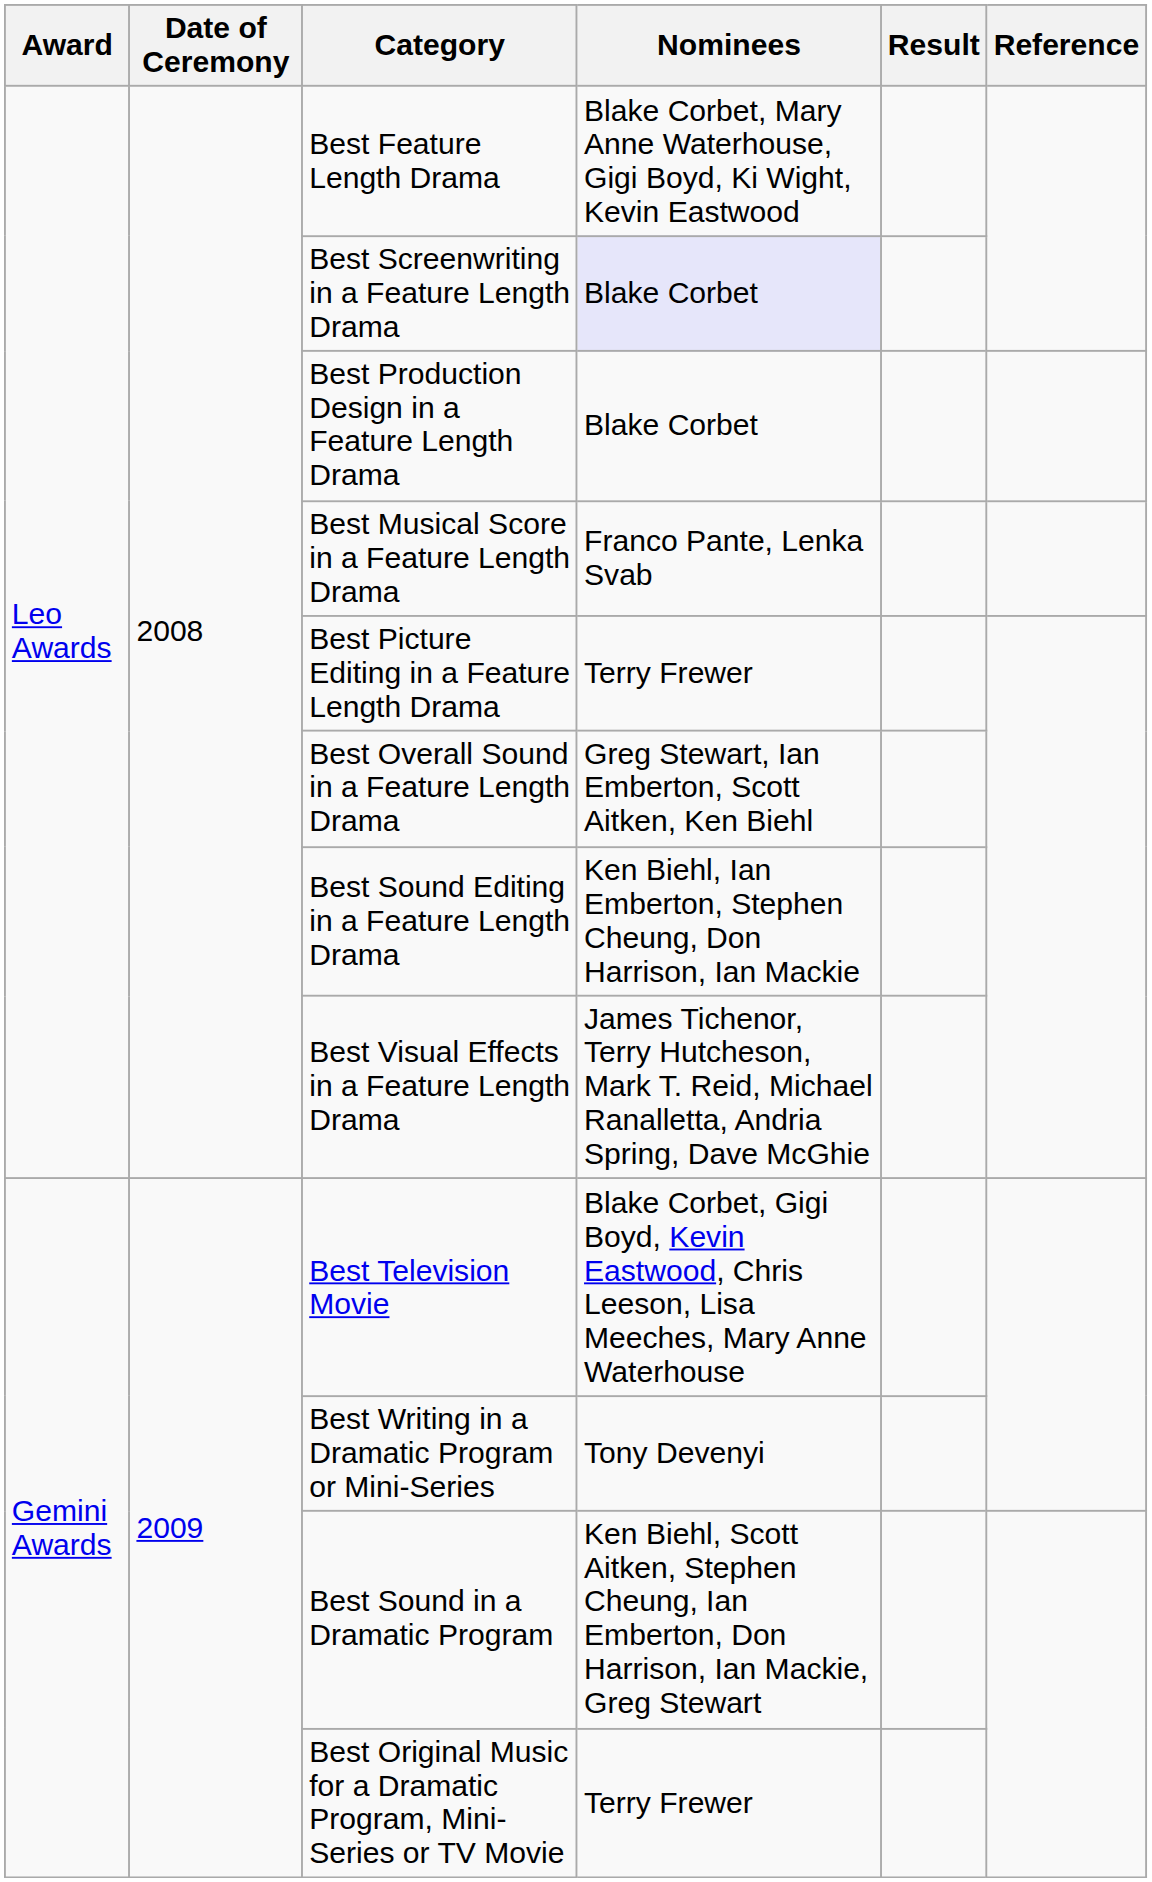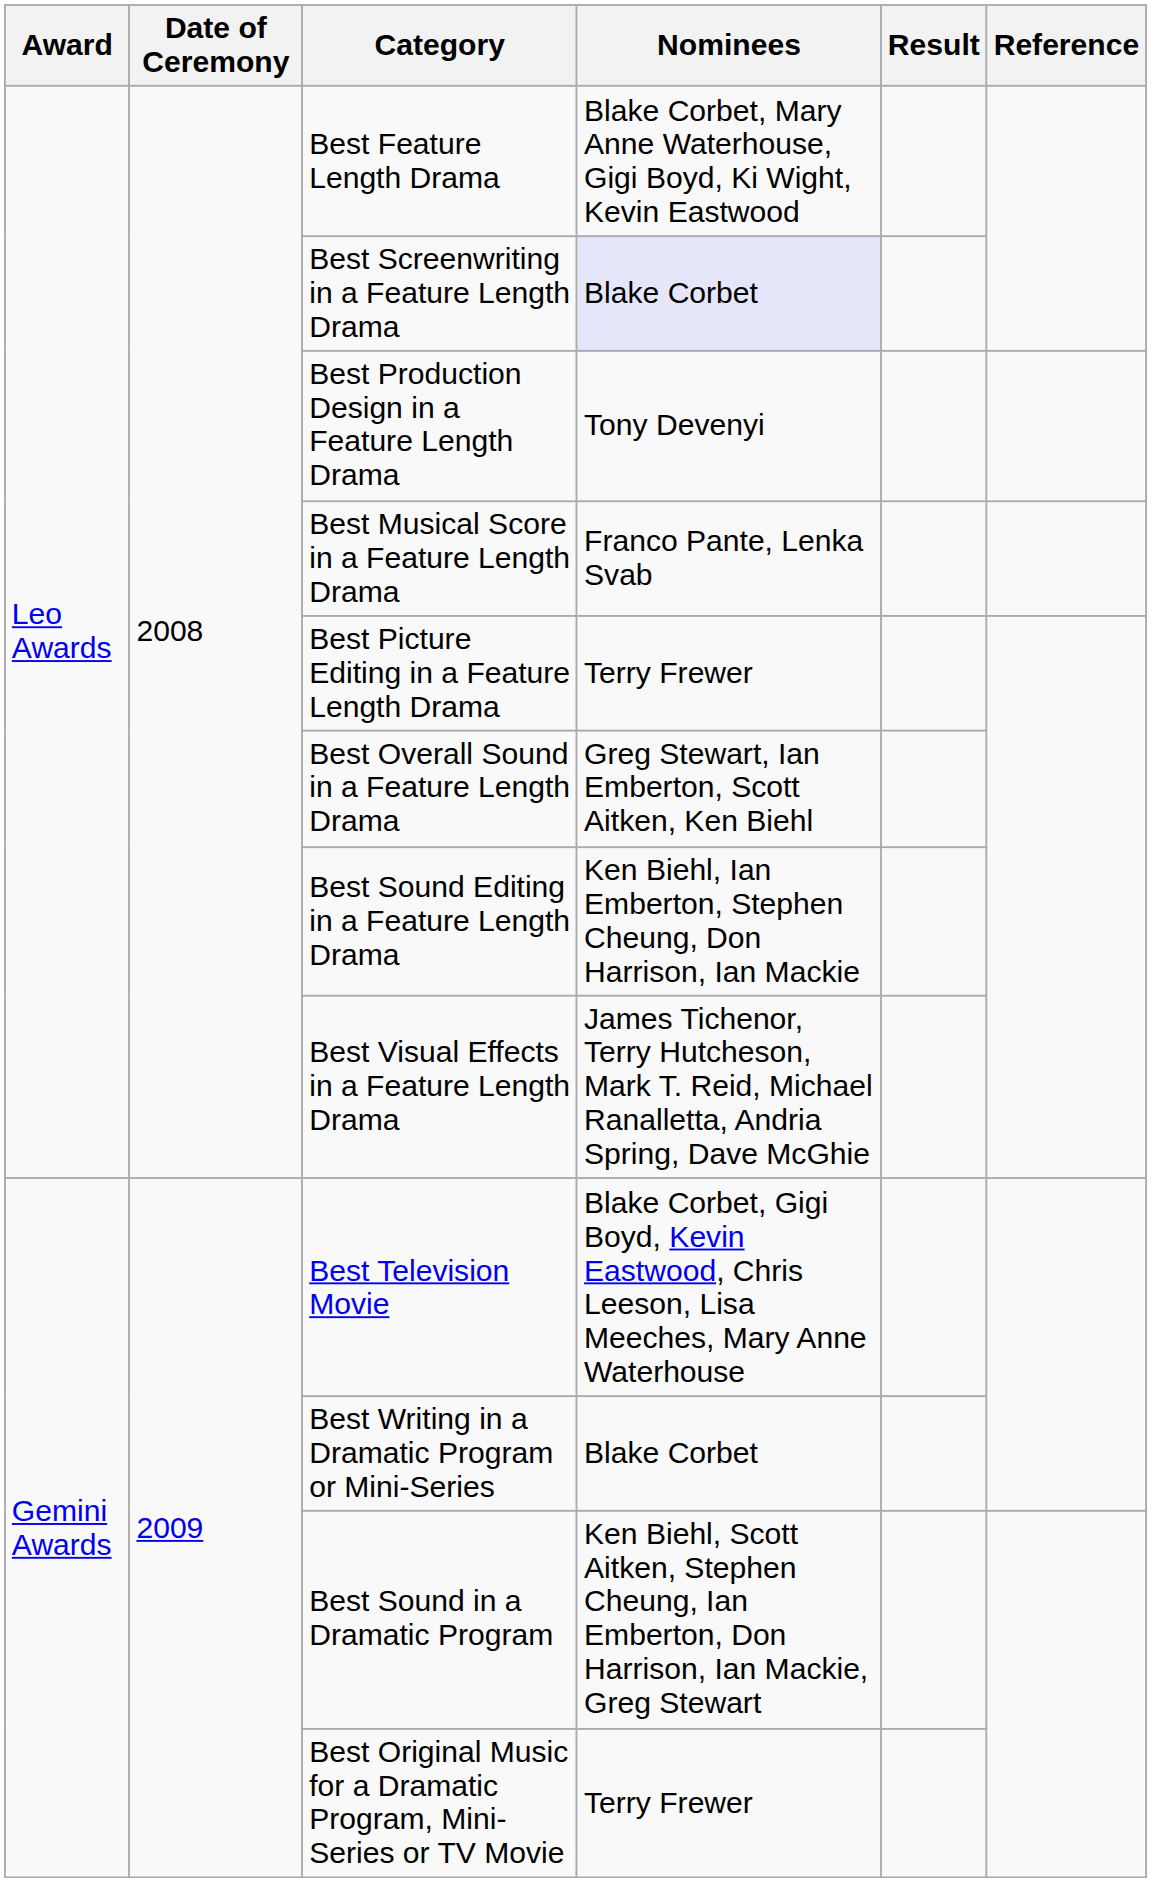(671, 425) Blake Corbet -> (674, 425) Tony Devenyi
(674, 1452) Tony Devenyi -> (671, 1452) Blake Corbet
